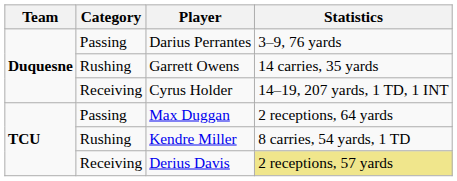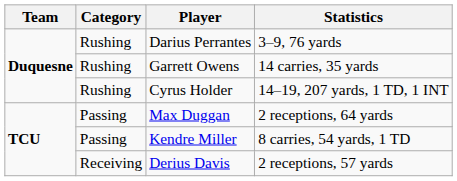(103, 41) Passing -> (105, 41) Rushing
(111, 90) Receiving -> (105, 90) Rushing
(105, 138) Rushing -> (103, 138) Passing
(326, 163) khaki background -> (326, 163) no background
